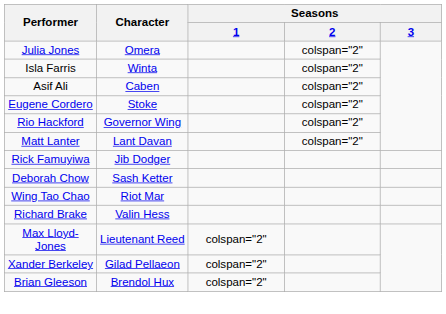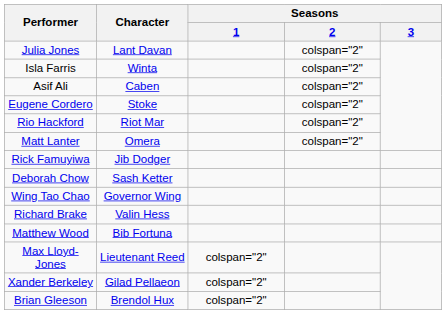(142, 50) Omera -> (142, 50) Lant Davan
(142, 123) Governor Wing -> (142, 123) Riot Mar
(142, 141) Lant Davan -> (142, 141) Omera
(142, 196) Riot Mar -> (142, 196) Governor Wing
+ row: (50, 232)
